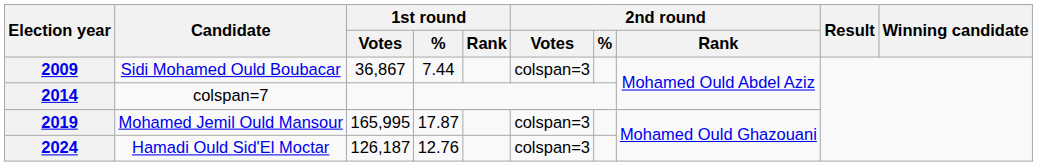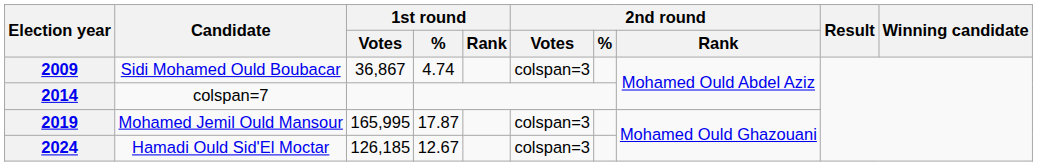(438, 69) 7.44 -> (438, 69) 4.74
(380, 148) 126,187 -> (380, 148) 126,185
(438, 148) 12.76 -> (438, 148) 12.67
